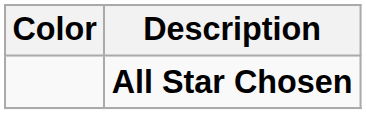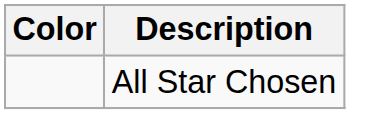(232, 81) bold -> (224, 81) normal
